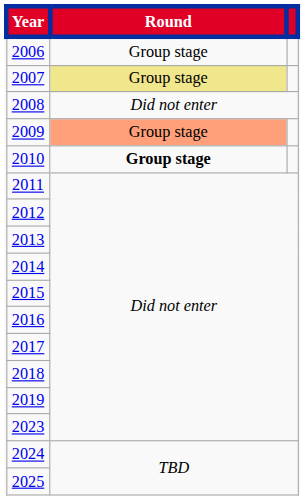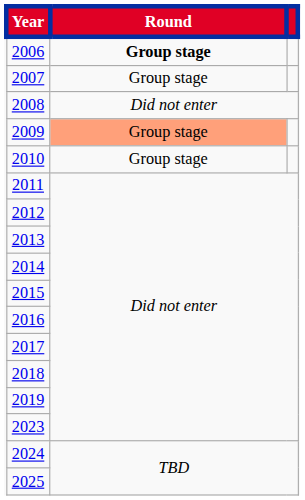(168, 51) normal -> (168, 51) bold
(168, 78) khaki background -> (168, 78) no background
(168, 159) bold -> (168, 159) normal
